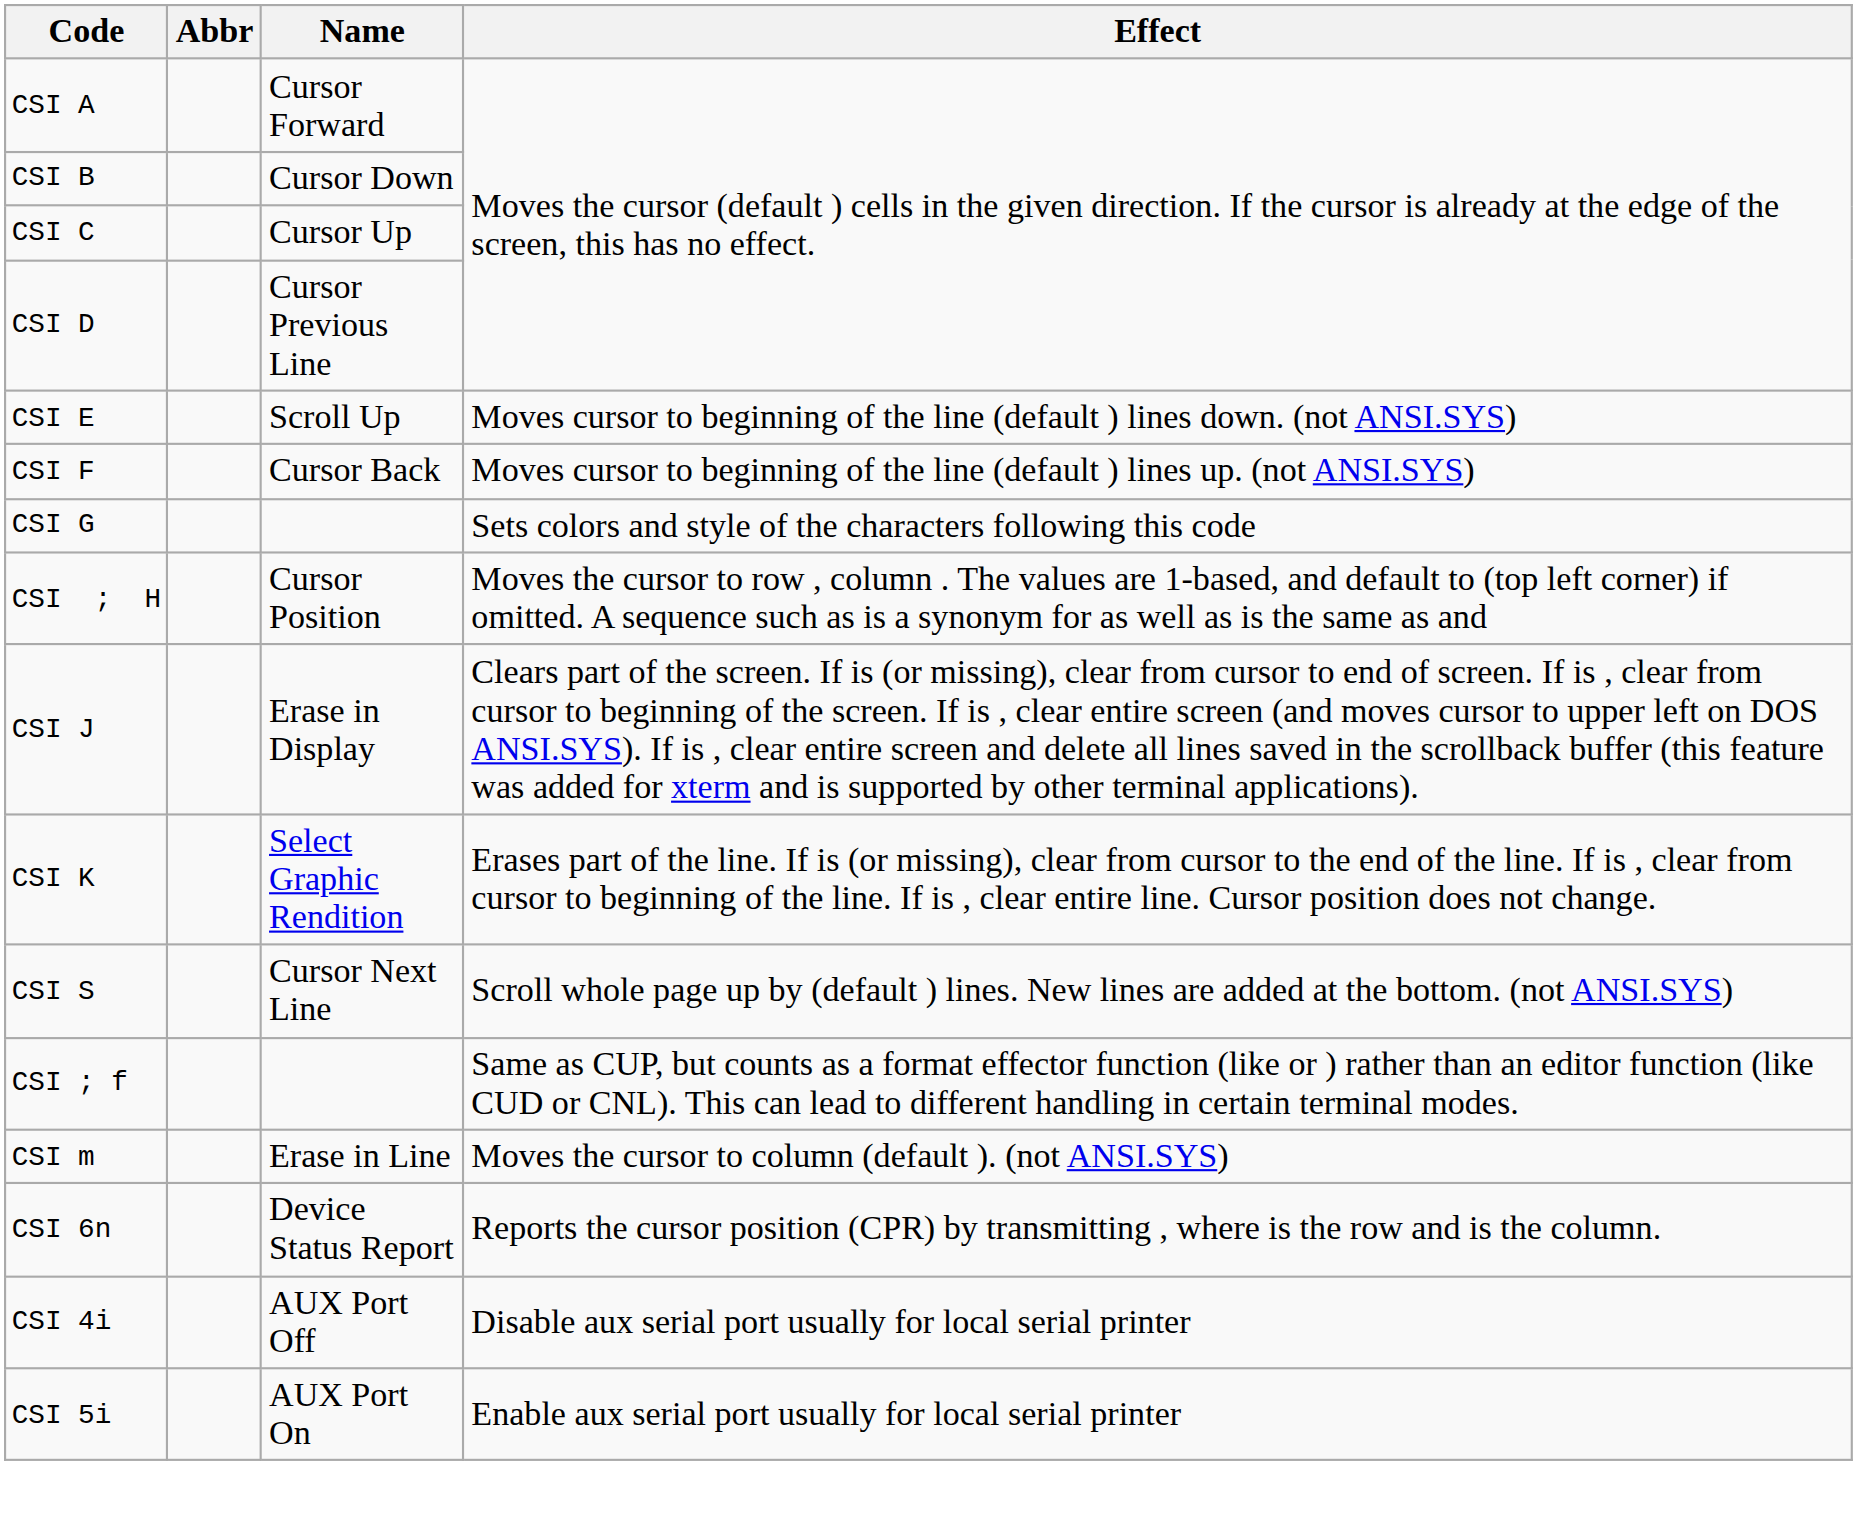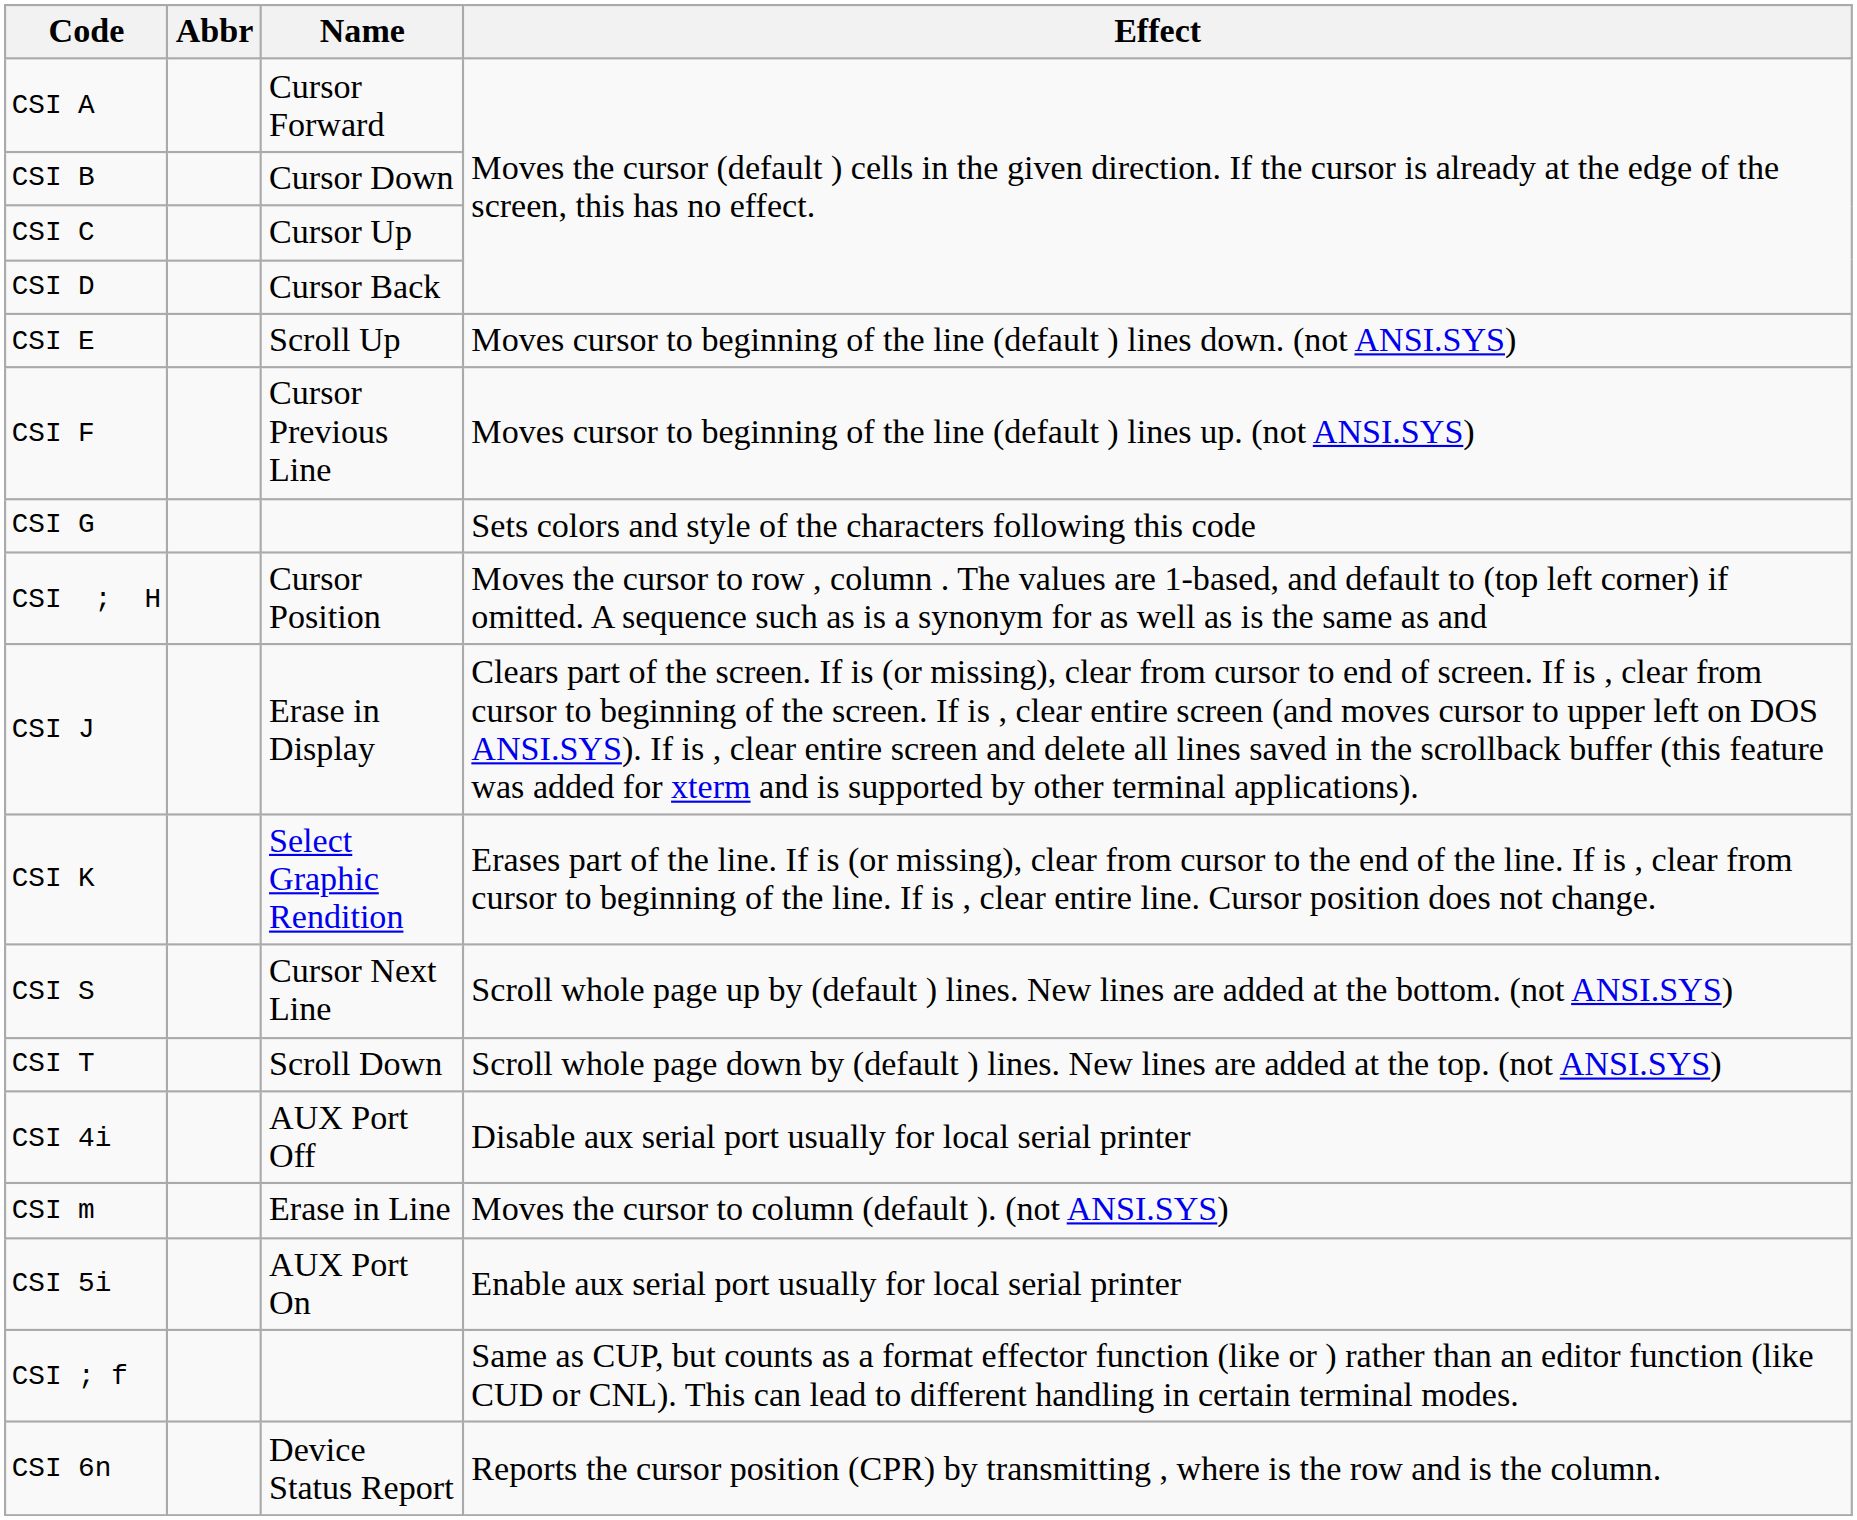(329, 324) Cursor Previous Line -> (355, 286) Cursor Back
(355, 470) Cursor Back -> (329, 432) Cursor Previous Line
+ row: (53, 1064)
rows swapped: (70, 1083) <-> (62, 1322)
rows swapped: (62, 1414) <-> (62, 1230)
